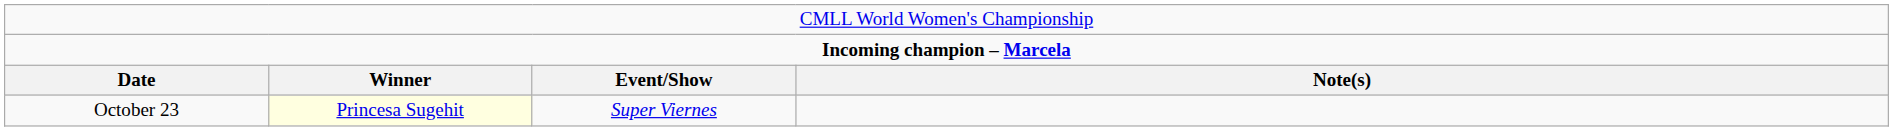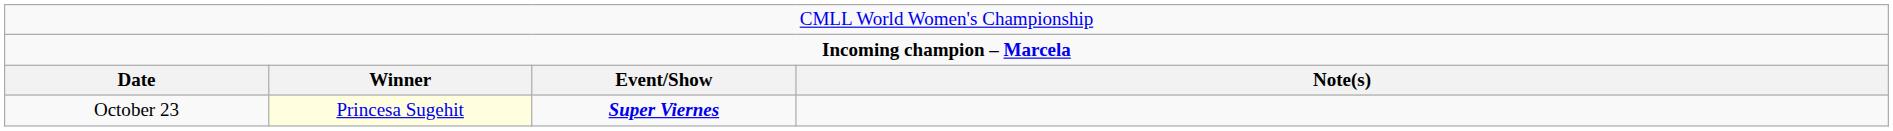(664, 110) normal -> (664, 110) bold
